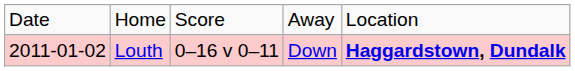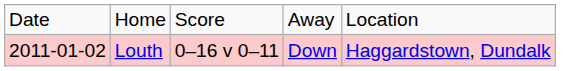(456, 50) bold -> (448, 50) normal
